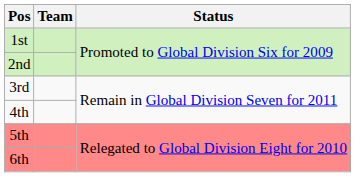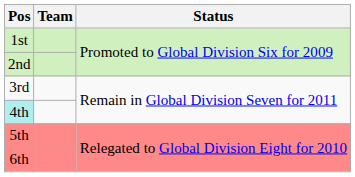(19, 111) no background -> (19, 111) paleturquoise background
